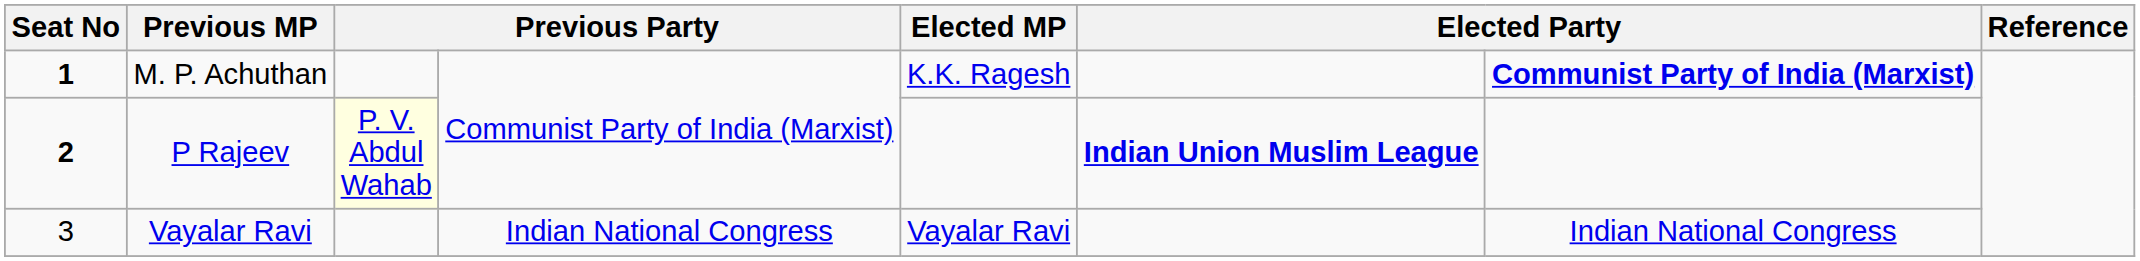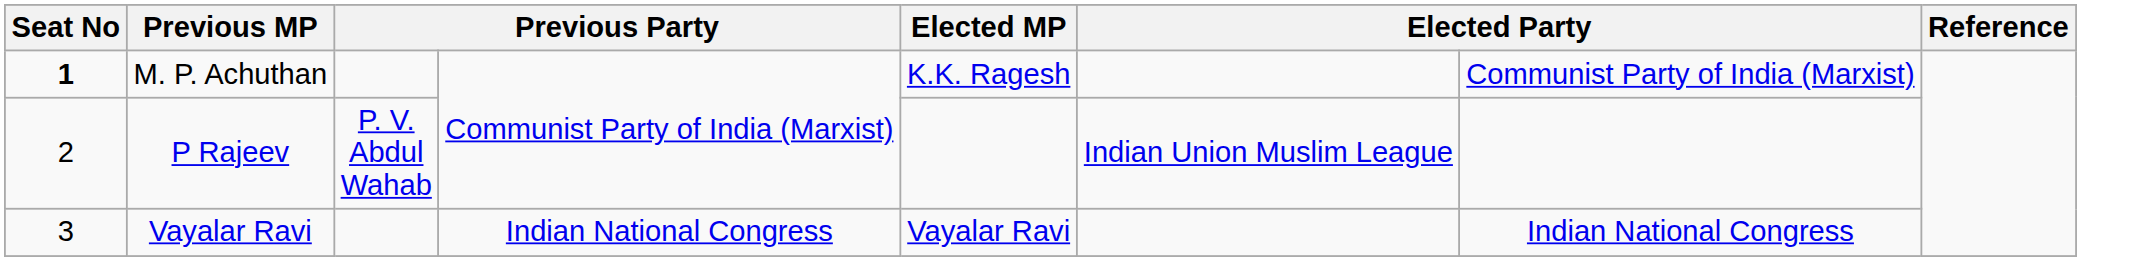(1733, 73) bold -> (1690, 73) normal
(66, 152) bold -> (66, 152) normal
(386, 152) lightyellow background -> (386, 152) no background
(1281, 152) bold -> (1268, 152) normal
